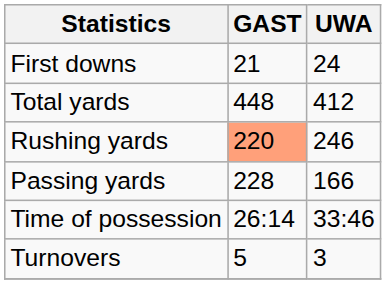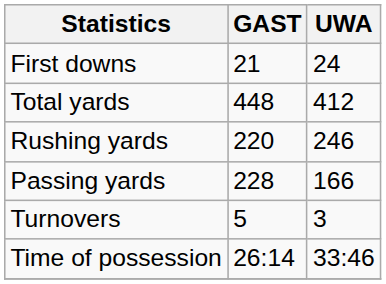(254, 141) lightsalmon background -> (254, 141) no background
rows swapped: (65, 258) <-> (116, 219)
